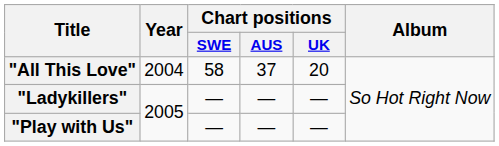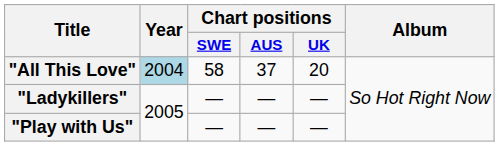(164, 70) no background -> (164, 70) lightblue background
